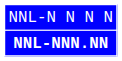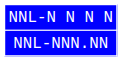(61, 43) bold -> (61, 43) normal
